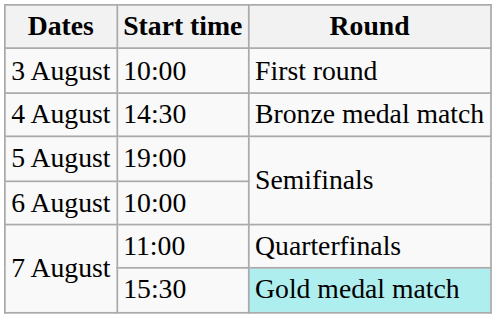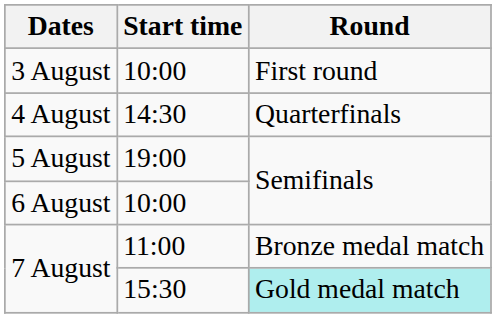(370, 114) Bronze medal match -> (328, 114) Quarterfinals
(328, 245) Quarterfinals -> (370, 245) Bronze medal match
